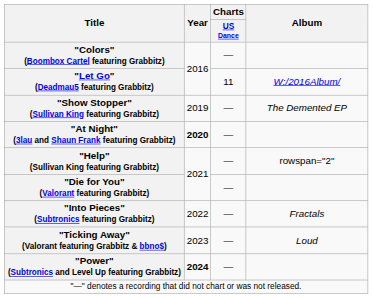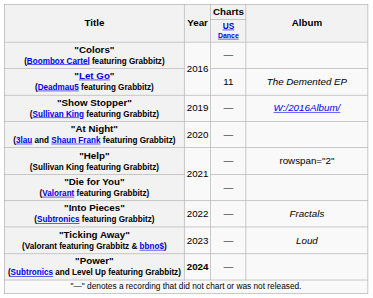(307, 81) W:/2016Album/ -> (307, 81) The Demented EP
(307, 108) The Demented EP -> (307, 108) W:/2016Album/
(198, 134) bold -> (198, 134) normal
